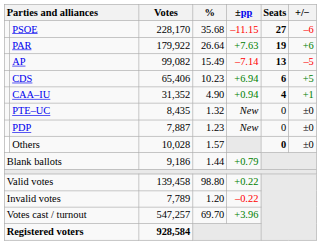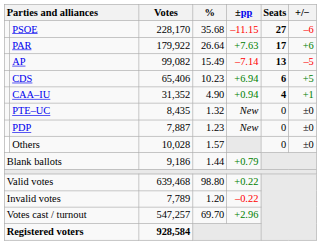(281, 45) 19 -> (281, 45) 17
(284, 144) bold -> (284, 144) normal
(173, 182) 139,458 -> (173, 182) 639,468
(246, 215) +3.96 -> (246, 215) +2.96
